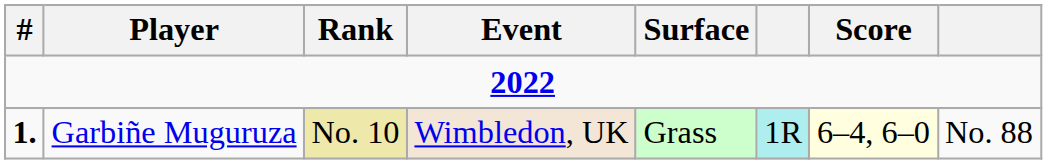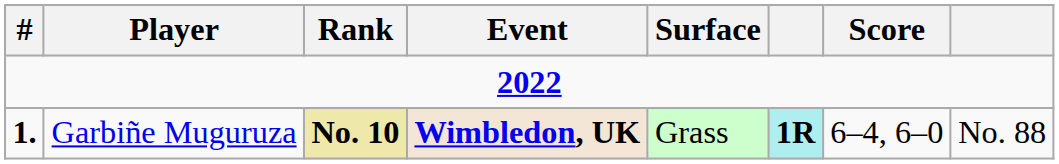(356, 132) normal -> (356, 132) bold
(521, 132) normal -> (527, 132) bold
(783, 132) normal -> (796, 132) bold
(873, 132) lightyellow background -> (887, 132) no background
